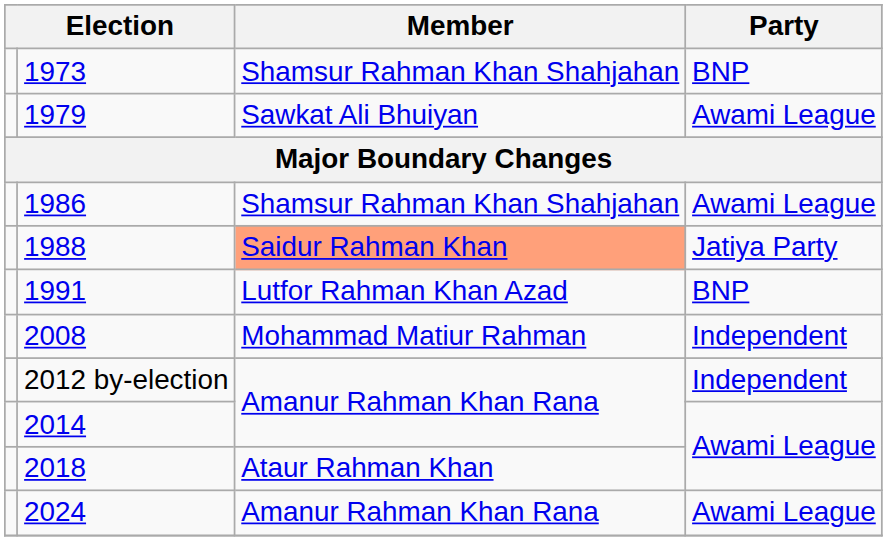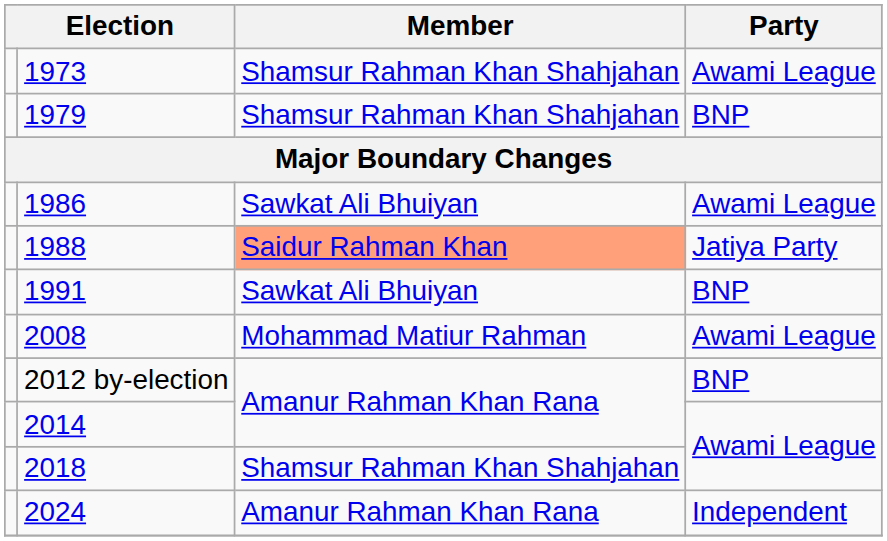(721, 70) BNP -> (784, 70) Awami League
(360, 114) Sawkat Ali Bhuiyan -> (460, 114) Shamsur Rahman Khan Shahjahan
(784, 114) Awami League -> (721, 114) BNP
(460, 203) Shamsur Rahman Khan Shahjahan -> (360, 203) Sawkat Ali Bhuiyan
(405, 291) Lutfor Rahman Khan Azad -> (360, 291) Sawkat Ali Bhuiyan
(770, 335) Independent -> (784, 335) Awami League
(770, 379) Independent -> (721, 379) BNP
(367, 468) Ataur Rahman Khan -> (460, 468) Shamsur Rahman Khan Shahjahan
(784, 512) Awami League -> (770, 512) Independent
